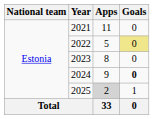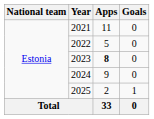(134, 43) khaki background -> (134, 43) no background
(106, 59) normal -> (106, 59) bold
(134, 75) bold -> (134, 75) normal
(106, 91) lightgrey background -> (106, 91) no background
